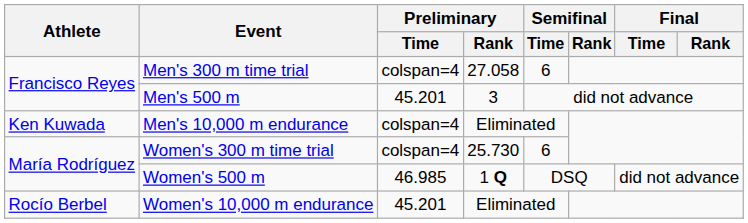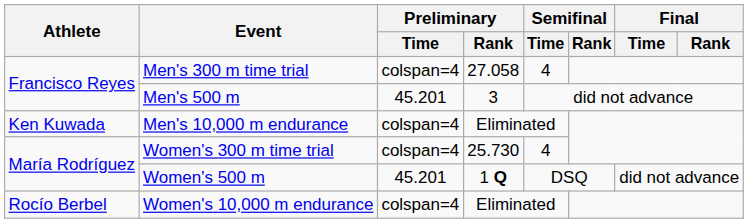(546, 71) 6 -> (546, 71) 4
(546, 151) 6 -> (546, 151) 4
(420, 178) 46.985 -> (420, 178) 45.201
(420, 205) 45.201 -> (420, 205) colspan=4
